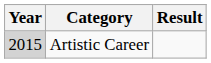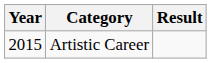(25, 44) lightgrey background -> (25, 44) no background
